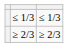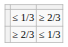(50, 17) ≤ 1/3 -> (50, 17) ≥ 2/3
(50, 34) ≥ 2/3 -> (50, 34) ≤ 1/3
